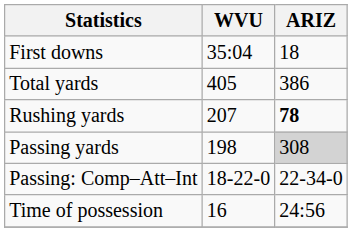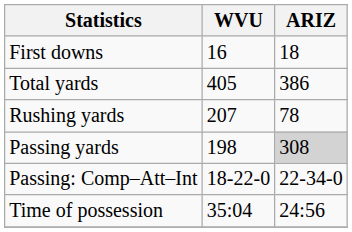(230, 52) 35:04 -> (217, 52) 16
(289, 115) bold -> (289, 115) normal
(217, 210) 16 -> (230, 210) 35:04
